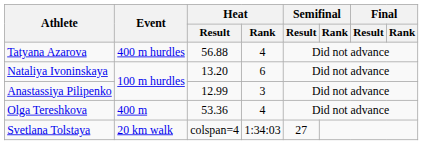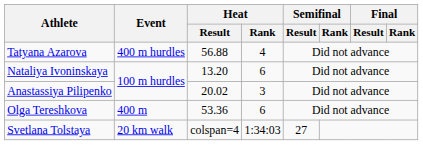(215, 91) 12.99 -> (215, 91) 20.02
(263, 110) 4 -> (263, 110) 6
